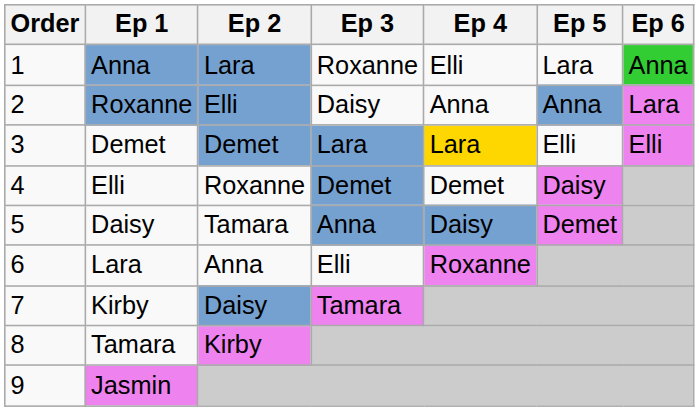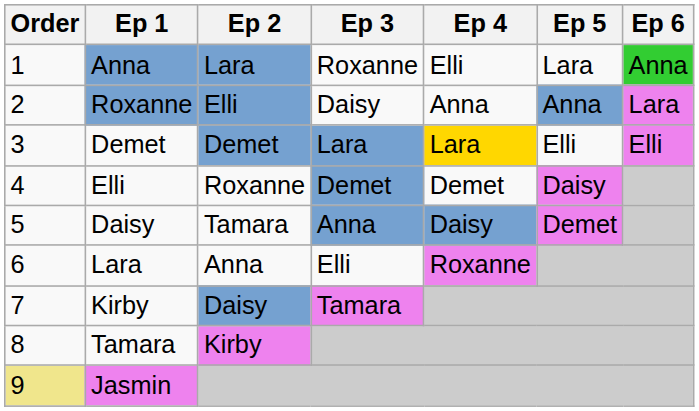(18, 385) no background -> (18, 385) khaki background
